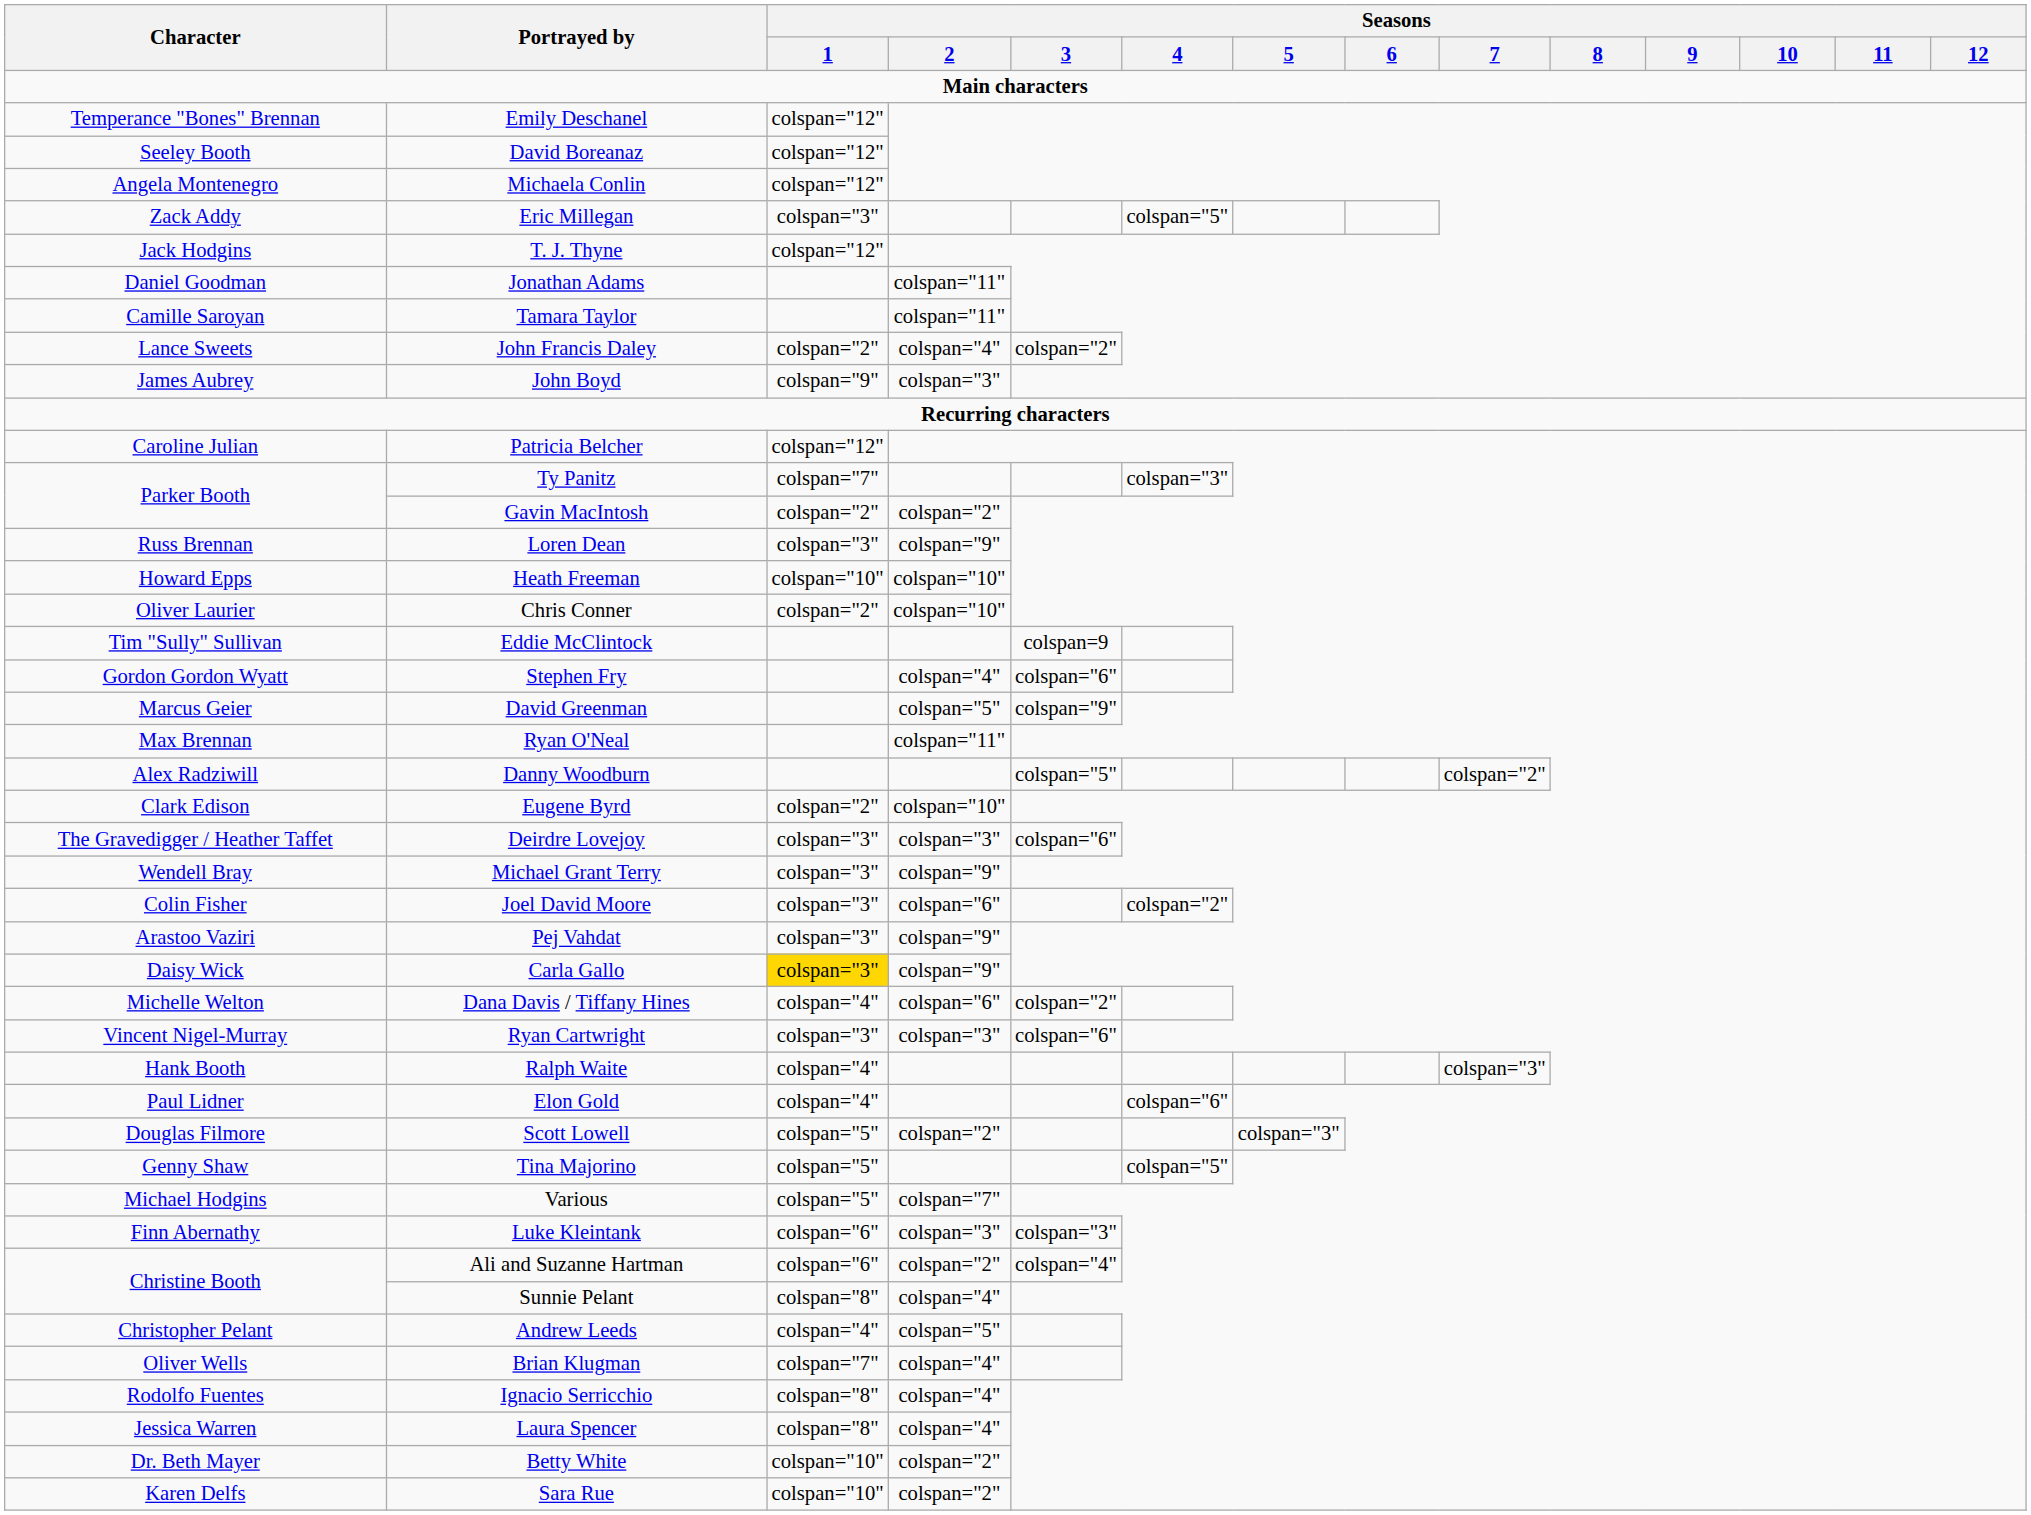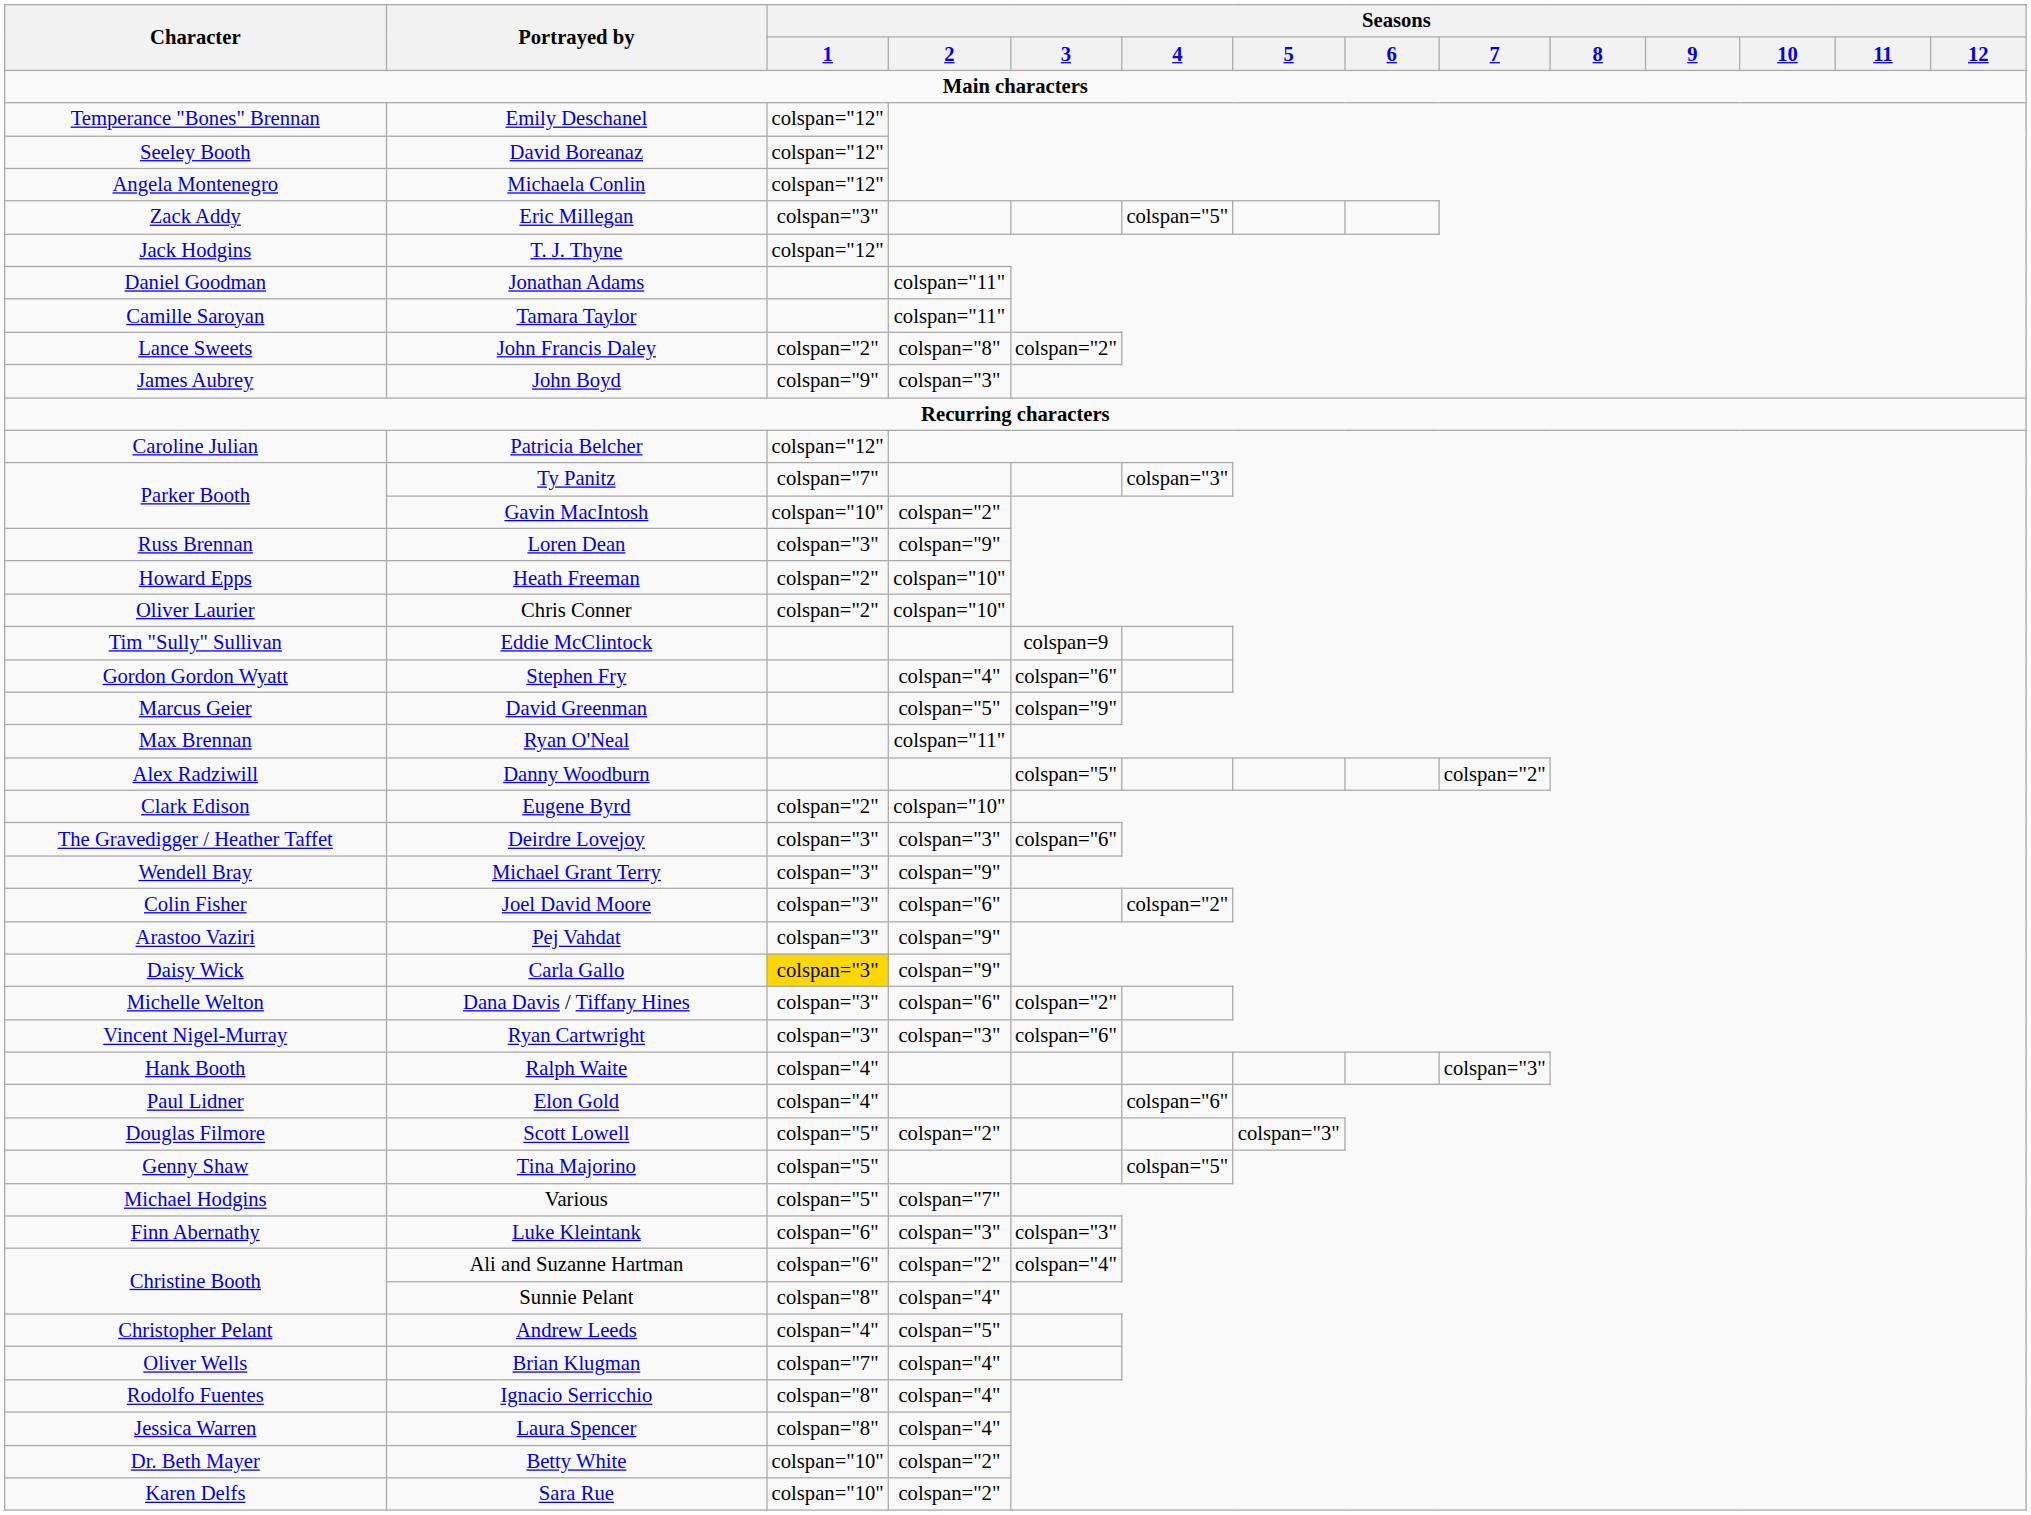(949, 348) colspan="4" -> (949, 348) colspan="8"
(828, 511) colspan="2" -> (828, 511) colspan="10"
(828, 577) colspan="10" -> (828, 577) colspan="2"
(828, 1002) colspan="4" -> (828, 1002) colspan="3"
